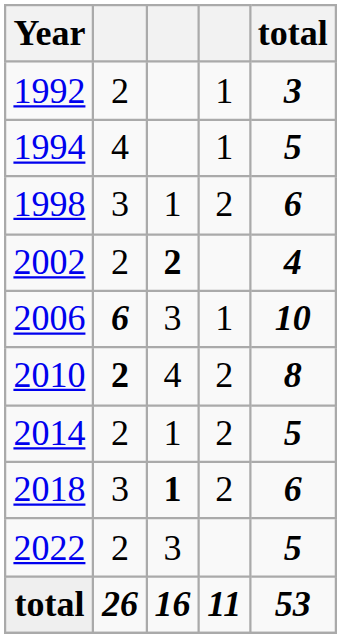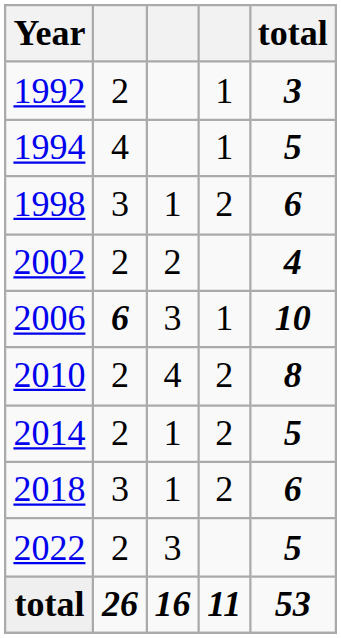(173, 261) bold -> (173, 261) normal
(120, 375) bold -> (120, 375) normal
(173, 489) bold -> (173, 489) normal
